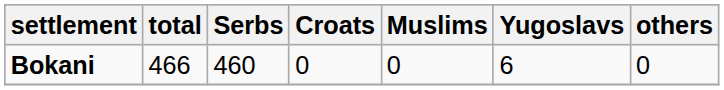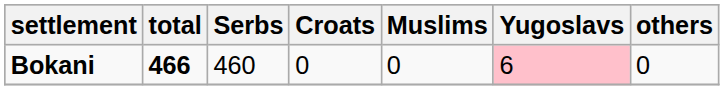(170, 65) normal -> (170, 65) bold
(506, 65) no background -> (506, 65) pink background
